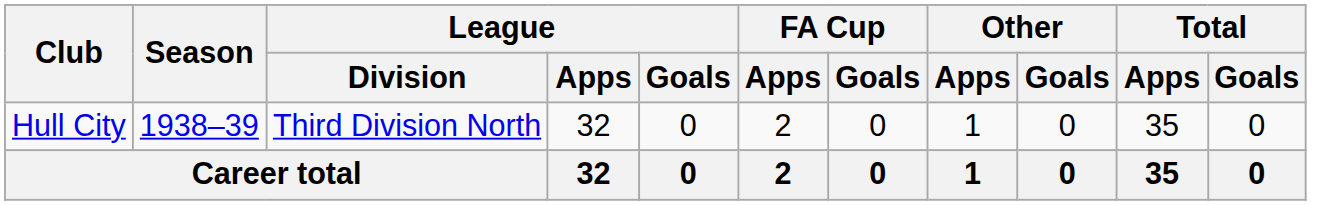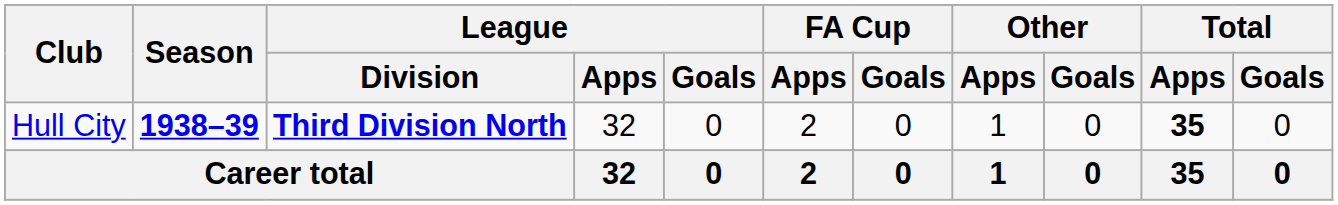(199, 125) normal -> (199, 125) bold
(407, 125) normal -> (420, 125) bold
(1162, 125) normal -> (1187, 125) bold
